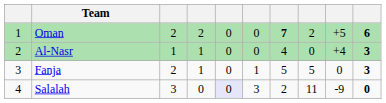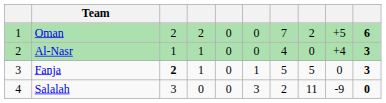(284, 32) bold -> (284, 32) normal
(173, 70) normal -> (173, 70) bold
(229, 88) lavender background -> (229, 88) no background
